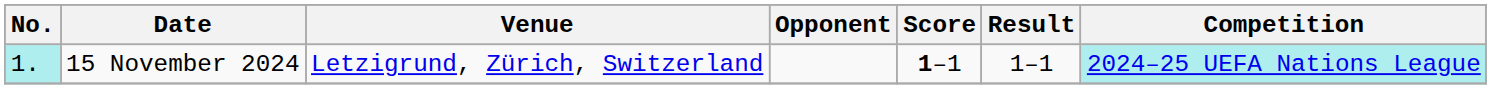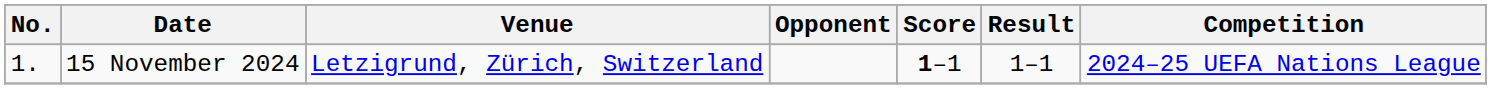(25, 64) paleturquoise background -> (25, 64) no background
(1284, 64) paleturquoise background -> (1284, 64) no background
